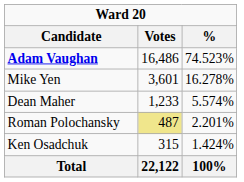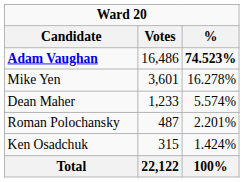(209, 58) normal -> (210, 58) bold
(169, 123) khaki background -> (169, 123) no background
